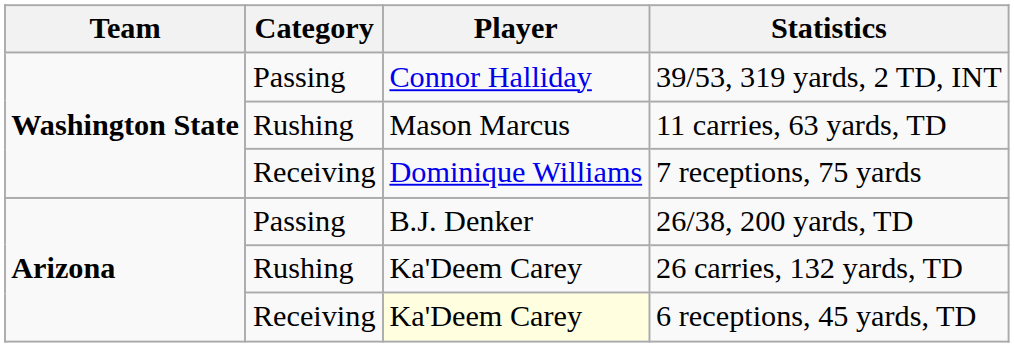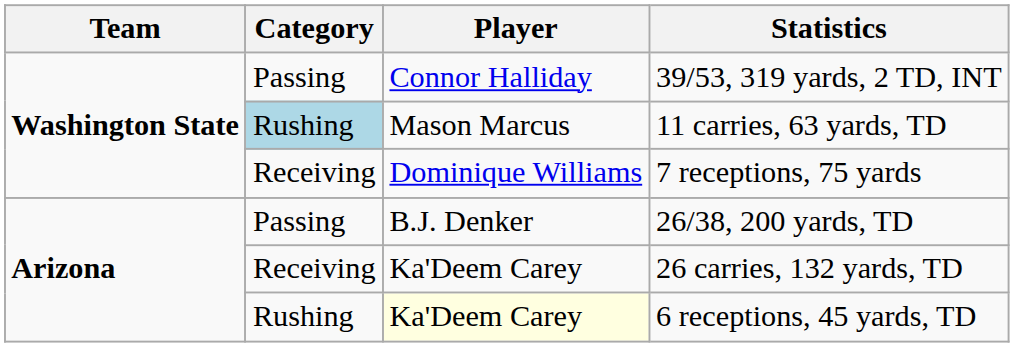(303, 124) no background -> (303, 124) lightblue background
(303, 268) Rushing -> (314, 268) Receiving
(314, 316) Receiving -> (303, 316) Rushing
